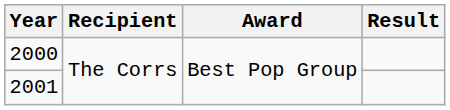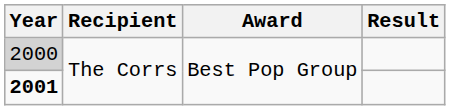(34, 54) no background -> (34, 54) lightgrey background
(34, 87) normal -> (34, 87) bold
